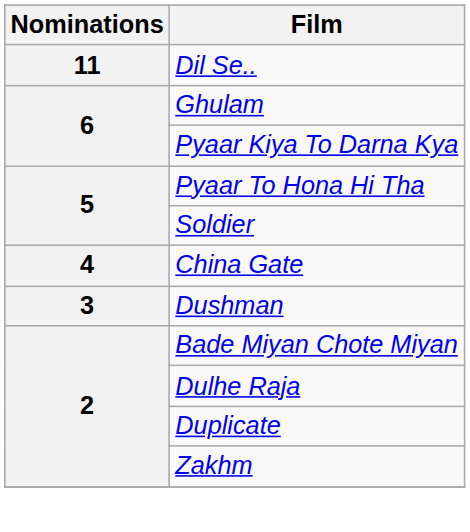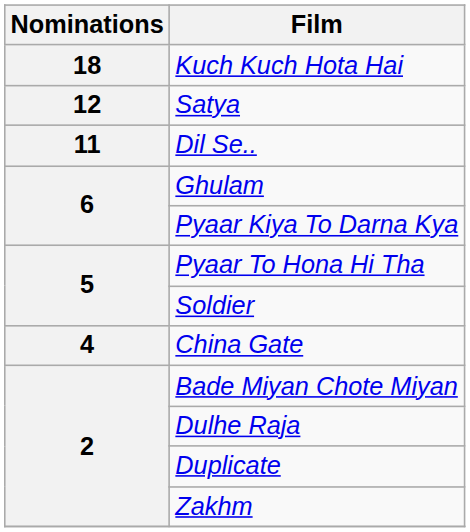+ row: (289, 64)
+ row: (208, 105)
- row: (229, 305)
